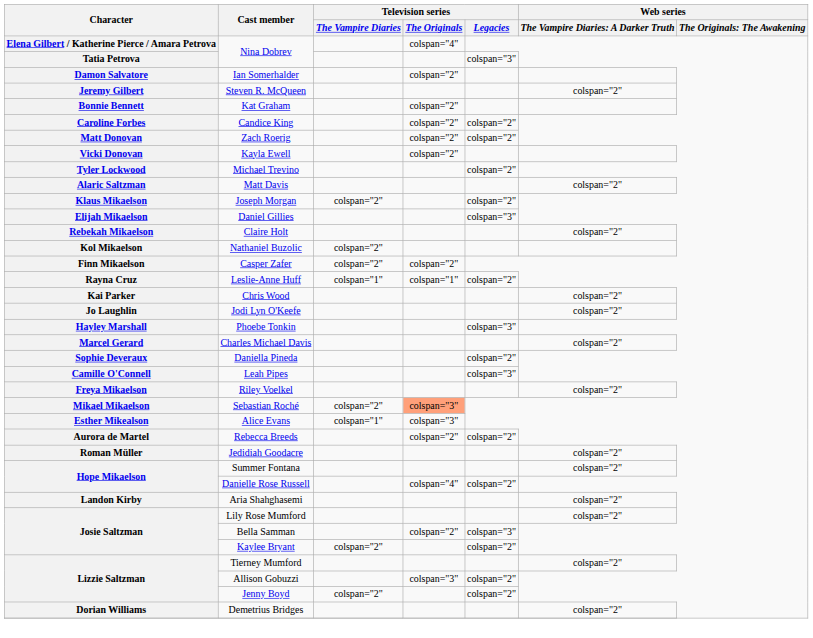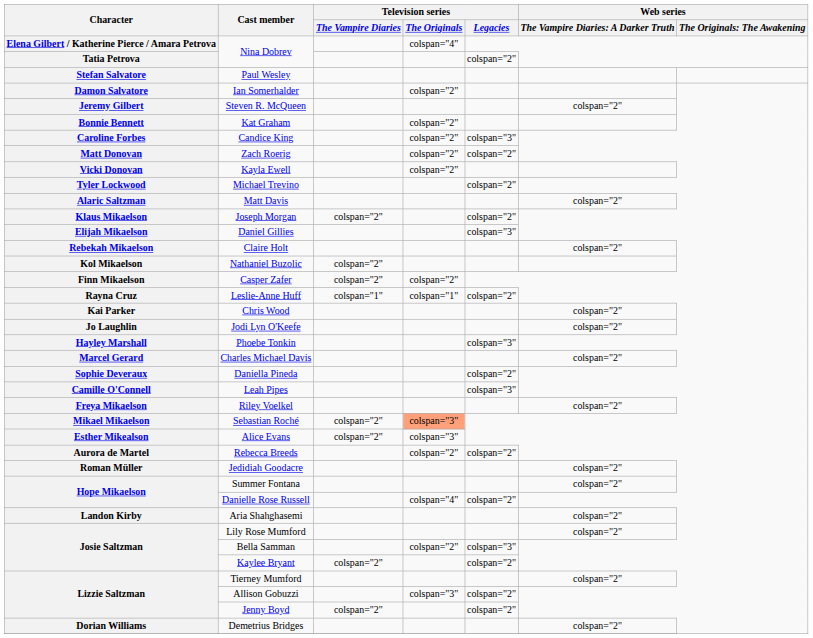(491, 59) colspan="3" -> (491, 59) colspan="2"
+ row: (111, 75)
(491, 122) colspan="2" -> (491, 138) colspan="3"
(358, 421) colspan="1" -> (358, 437) colspan="2"
